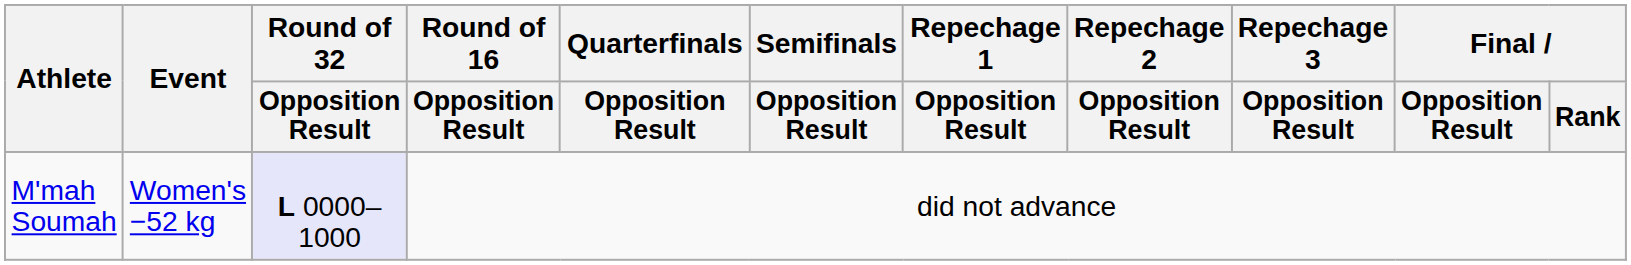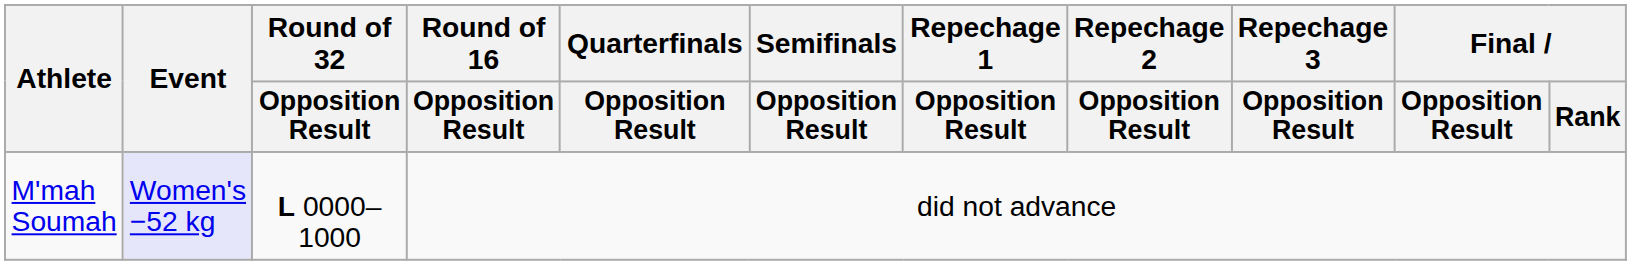(188, 206) no background -> (188, 206) lavender background
(330, 222) lavender background -> (330, 222) no background
